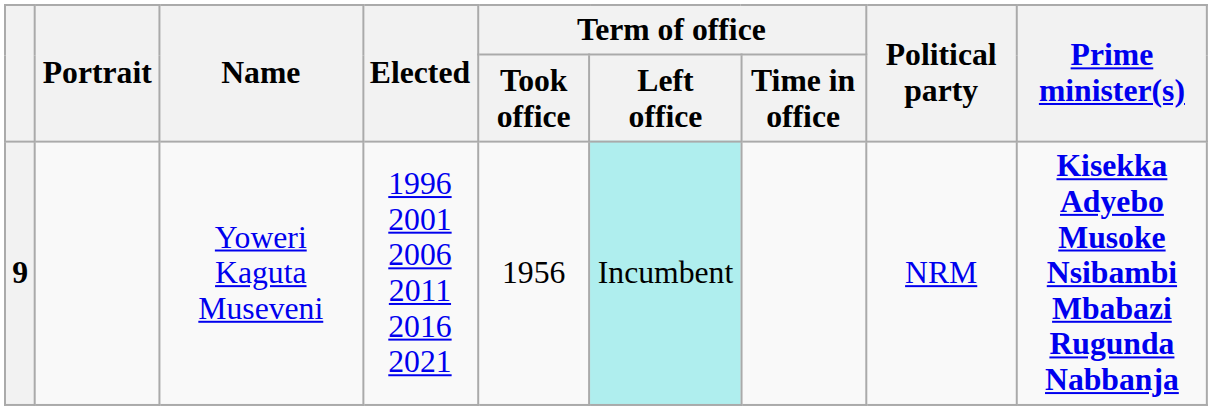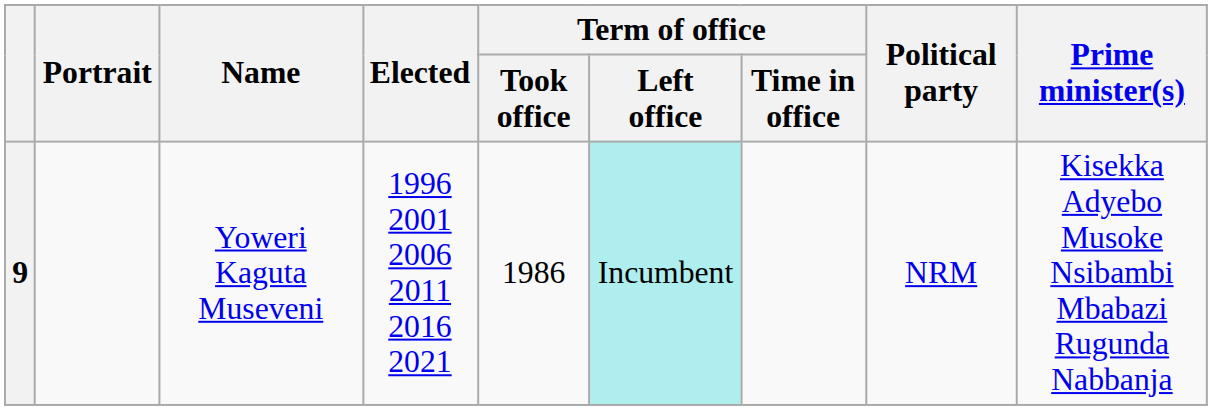(534, 272) 1956 -> (534, 272) 1986
(1112, 272) bold -> (1112, 272) normal
